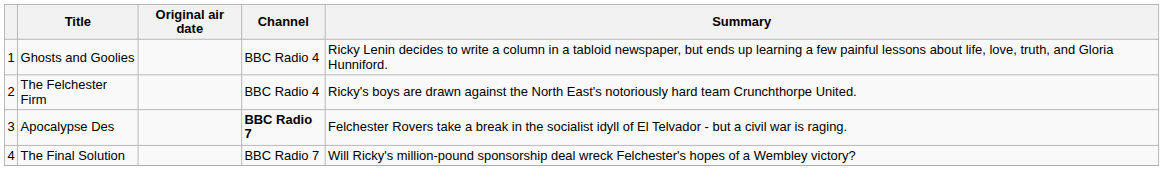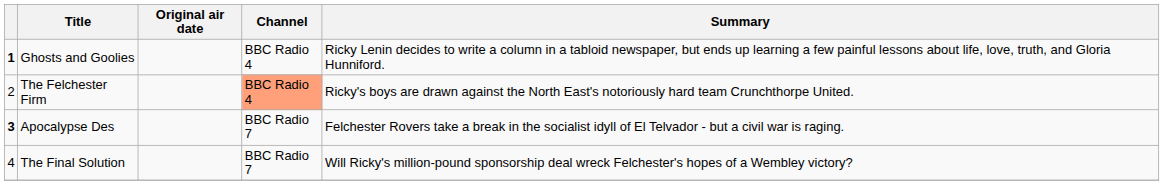(11, 57) normal -> (11, 57) bold
(282, 92) no background -> (277, 92) lightsalmon background
(11, 127) normal -> (11, 127) bold
(278, 127) bold -> (277, 127) normal
